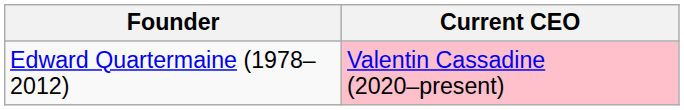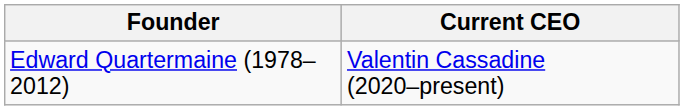(446, 72) pink background -> (446, 72) no background
